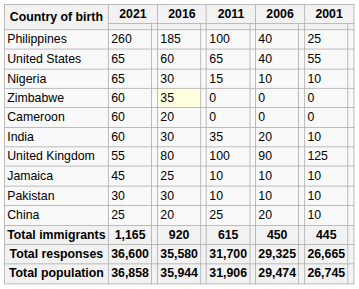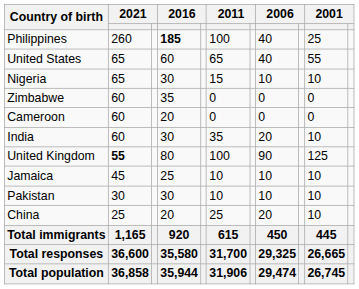(171, 39) normal -> (171, 39) bold
(167, 98) lightyellow background -> (167, 98) no background
(118, 156) normal -> (118, 156) bold
